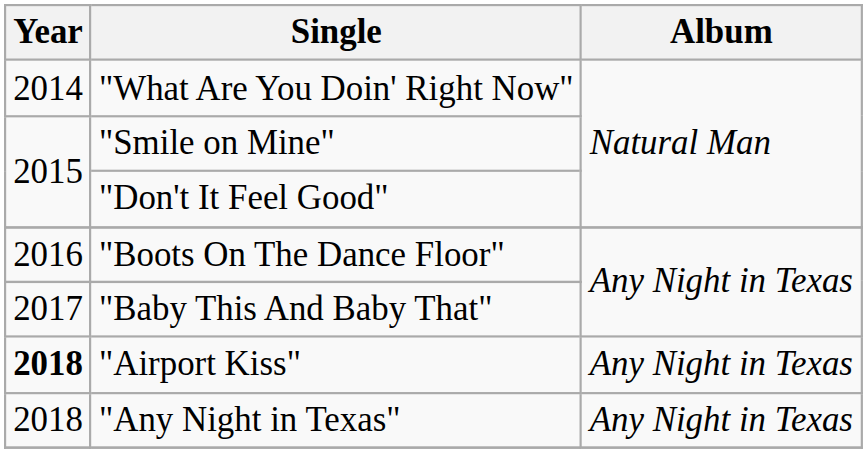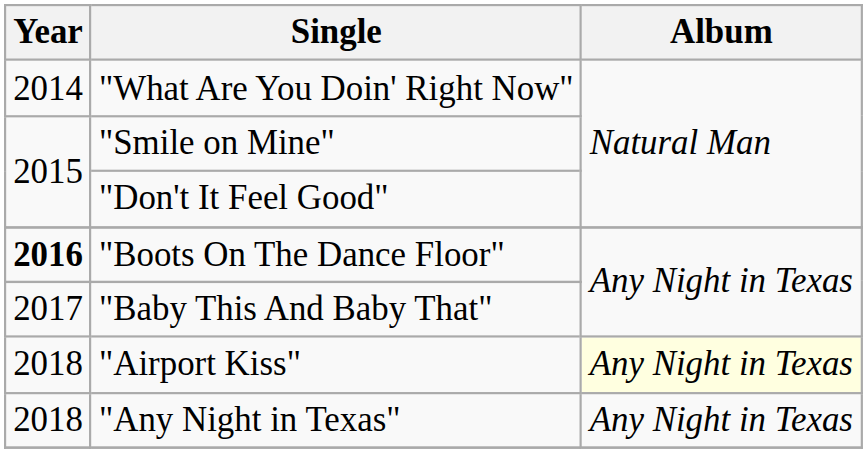(48, 253) normal -> (48, 253) bold
(48, 364) bold -> (48, 364) normal
(721, 364) no background -> (721, 364) lightyellow background
